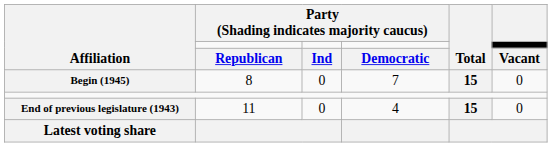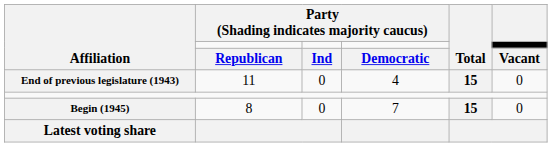rows swapped: (100, 109) <-> (100, 80)
